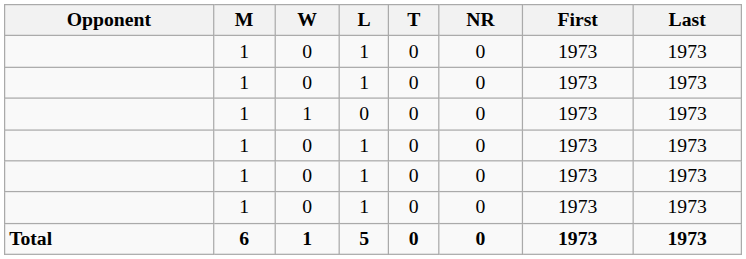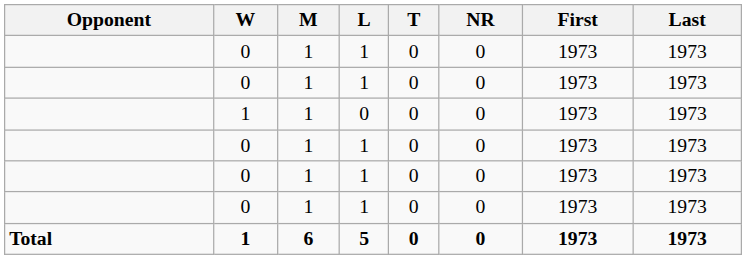columns swapped: (244, 20) <-> (307, 20)
